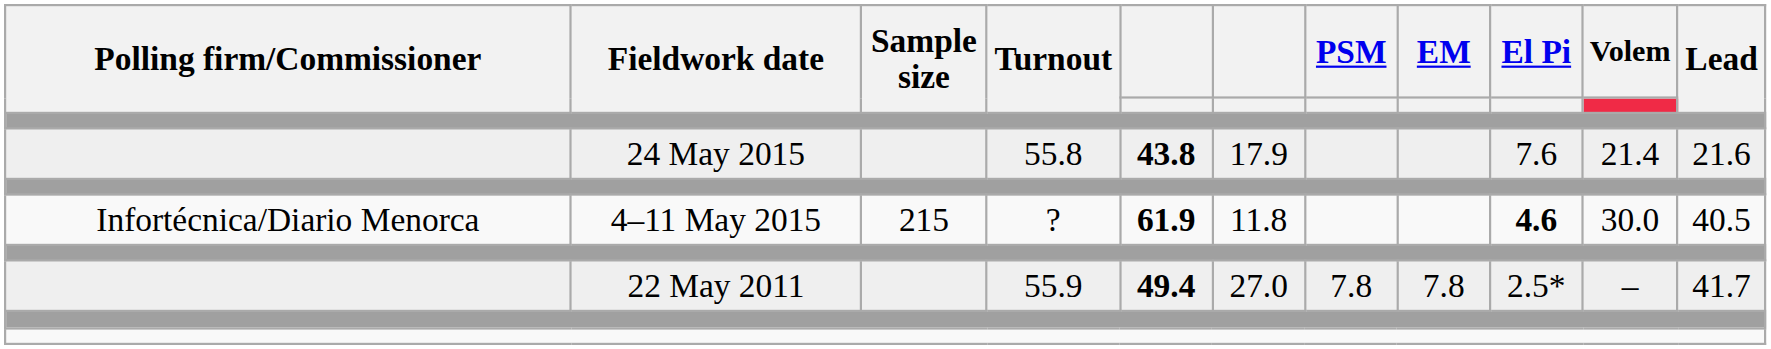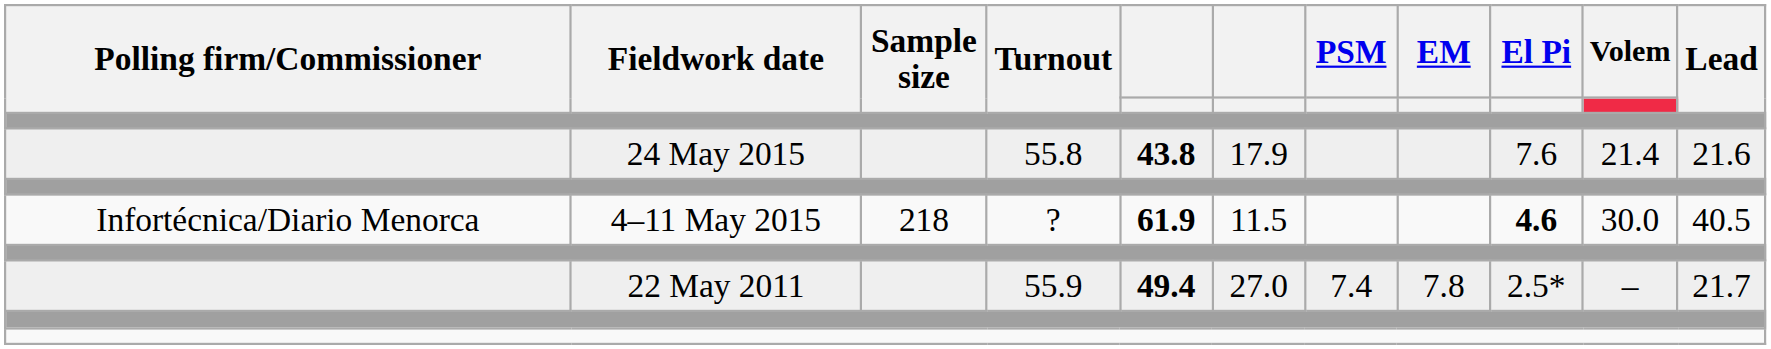(924, 219) 215 -> (924, 219) 218
(1259, 219) 11.8 -> (1259, 219) 11.5
(1351, 286) 7.8 -> (1351, 286) 7.4
(1722, 286) 41.7 -> (1722, 286) 21.7
